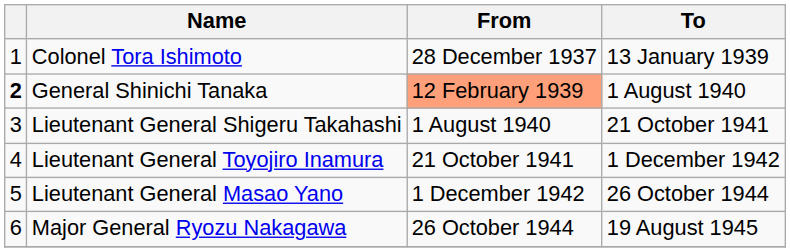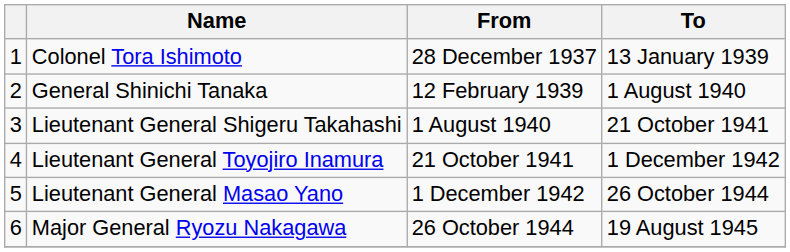(16, 90) bold -> (16, 90) normal
(498, 90) lightsalmon background -> (498, 90) no background
